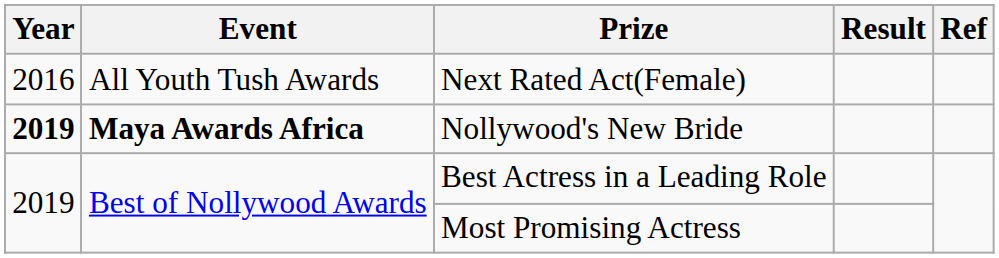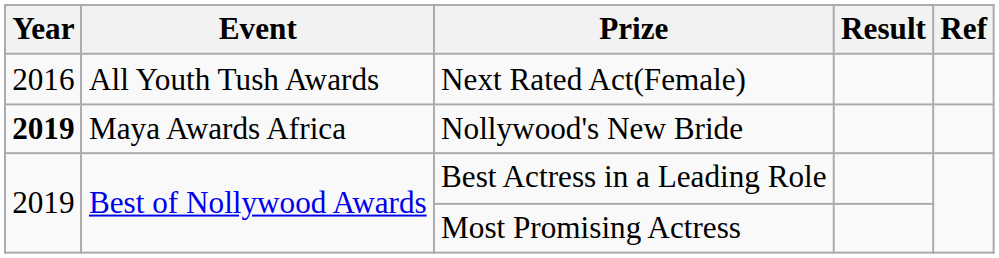(226, 128) bold -> (217, 128) normal
